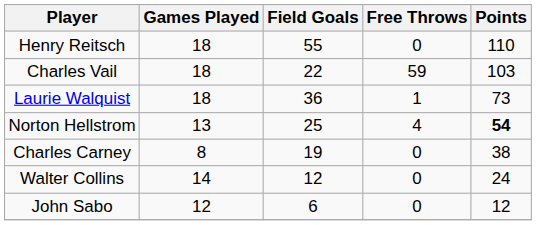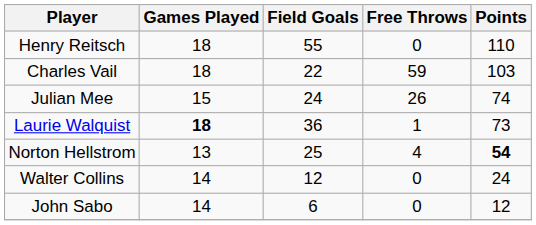+ row: (72, 98)
(201, 98) normal -> (201, 125) bold
- row: (72, 152)
(201, 206) 12 -> (201, 206) 14
